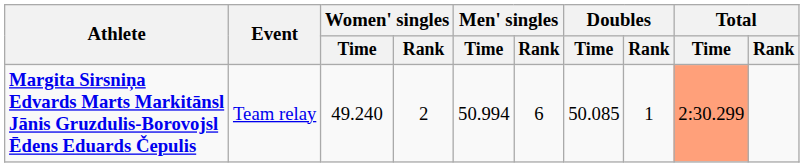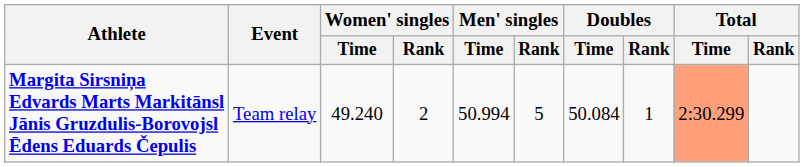(539, 113) 6 -> (539, 113) 5
(594, 113) 50.085 -> (594, 113) 50.084
